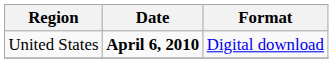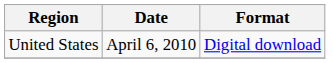(153, 44) bold -> (151, 44) normal
